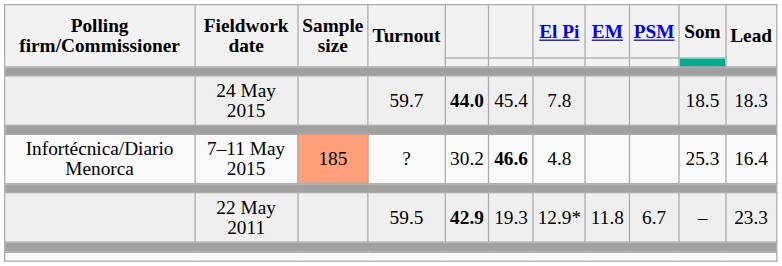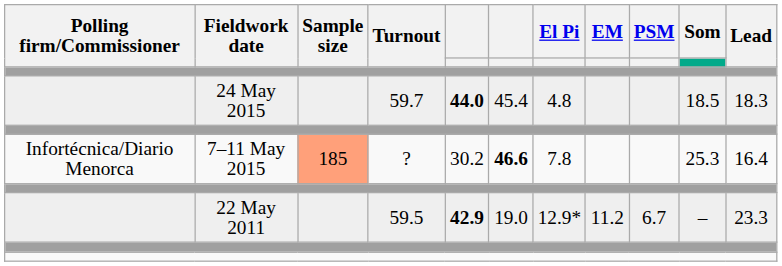(559, 100) 7.8 -> (559, 100) 4.8
(559, 159) 4.8 -> (559, 159) 7.8
(511, 217) 19.3 -> (511, 217) 19.0
(607, 217) 11.8 -> (607, 217) 11.2
